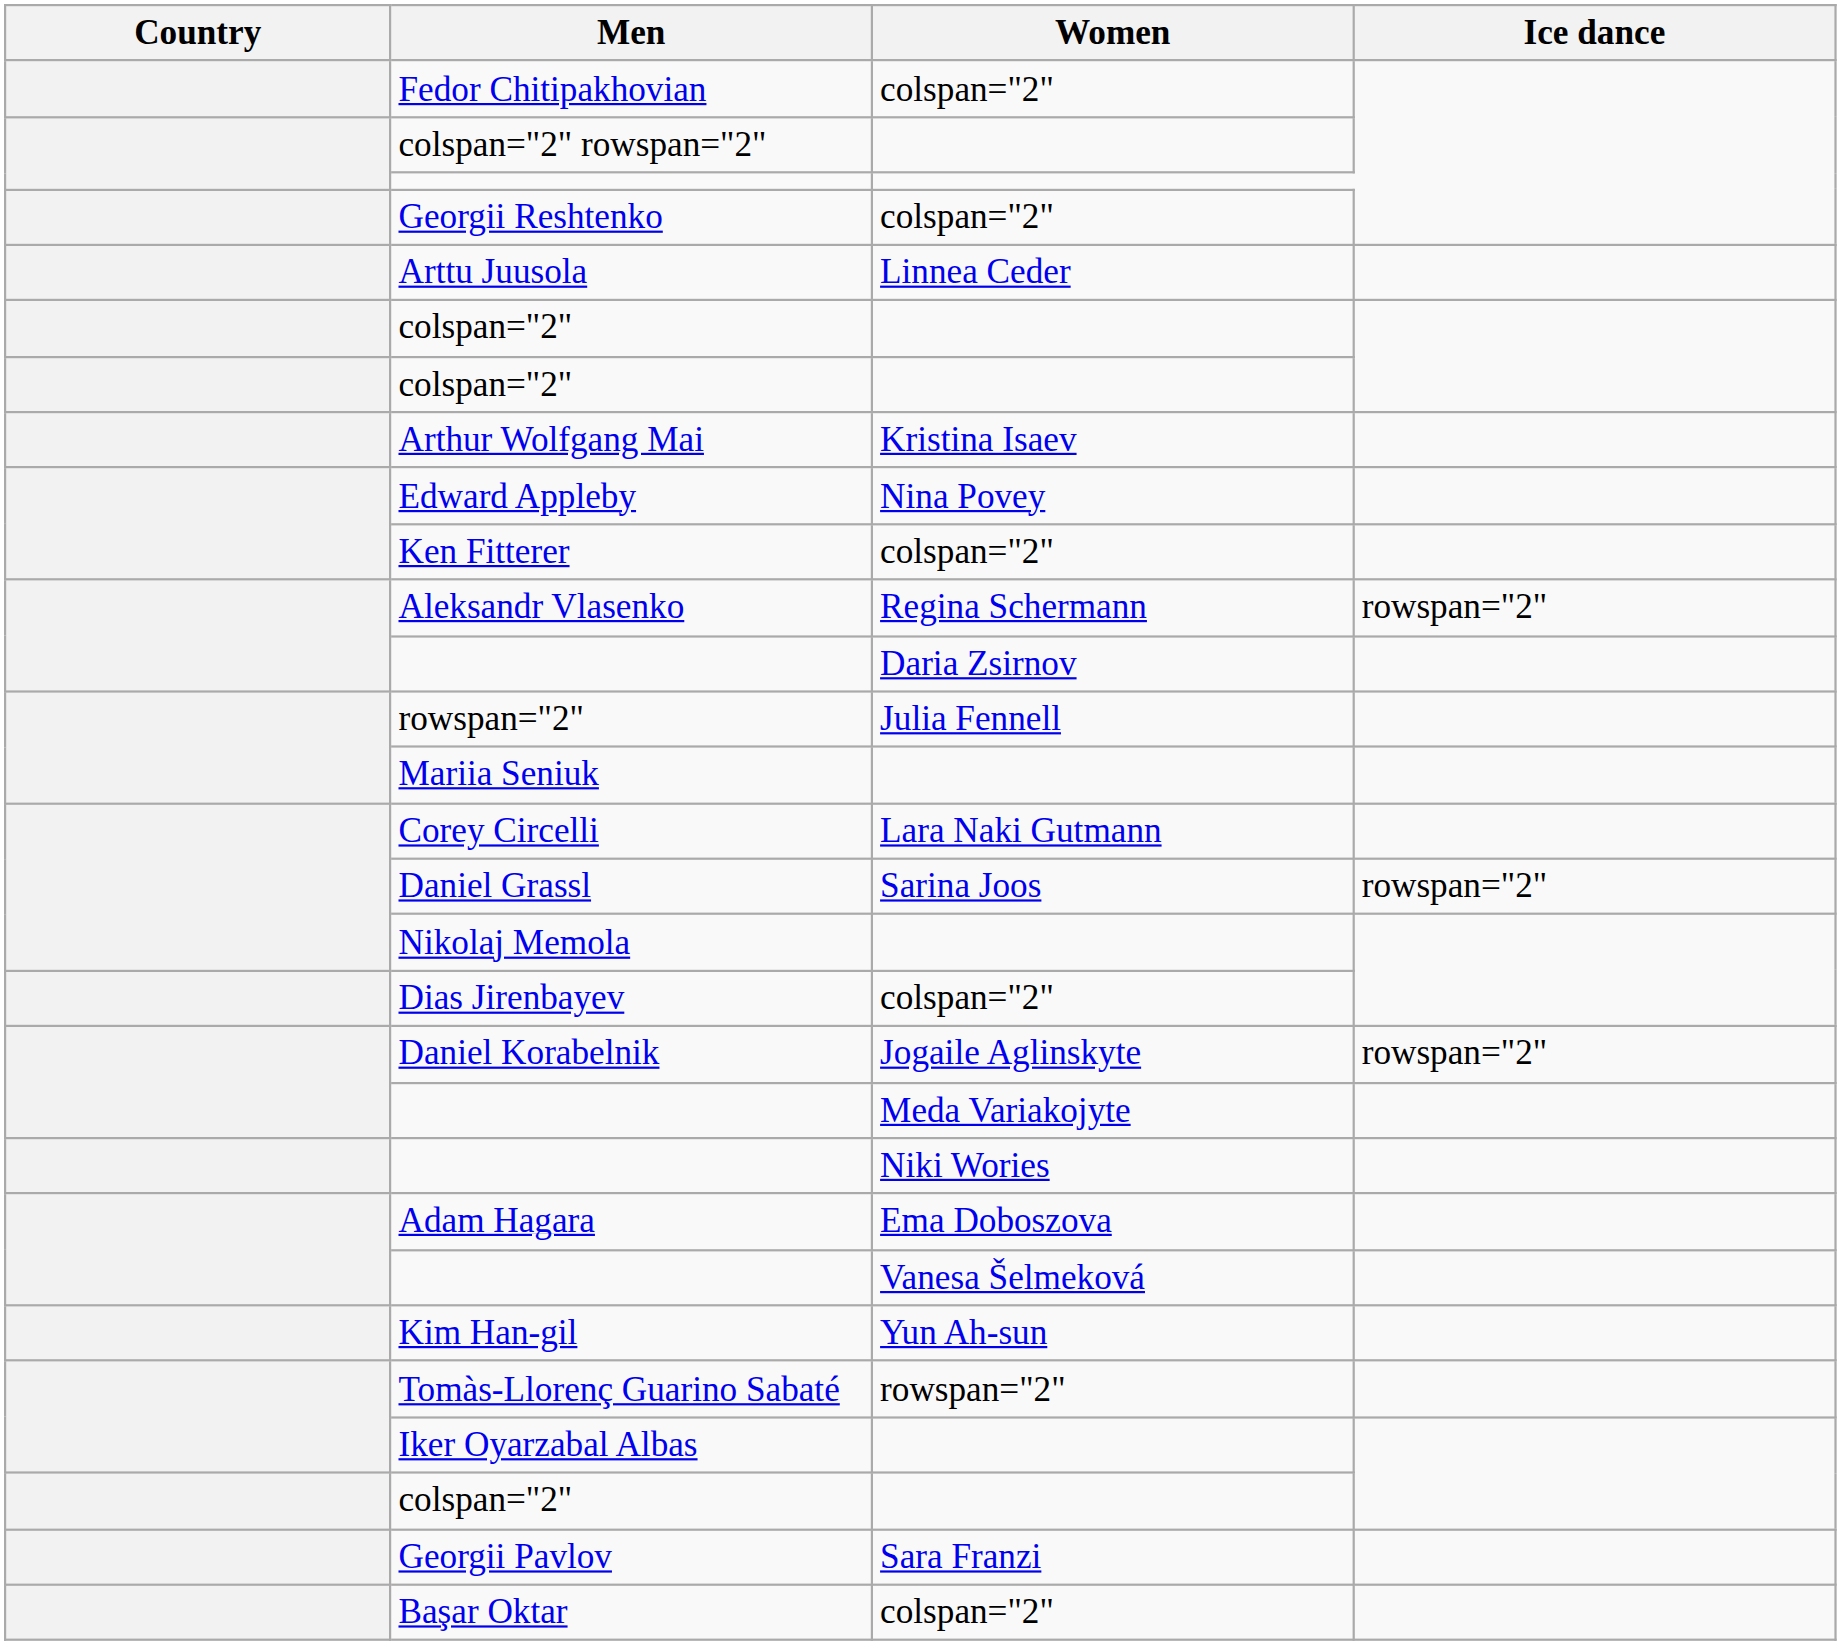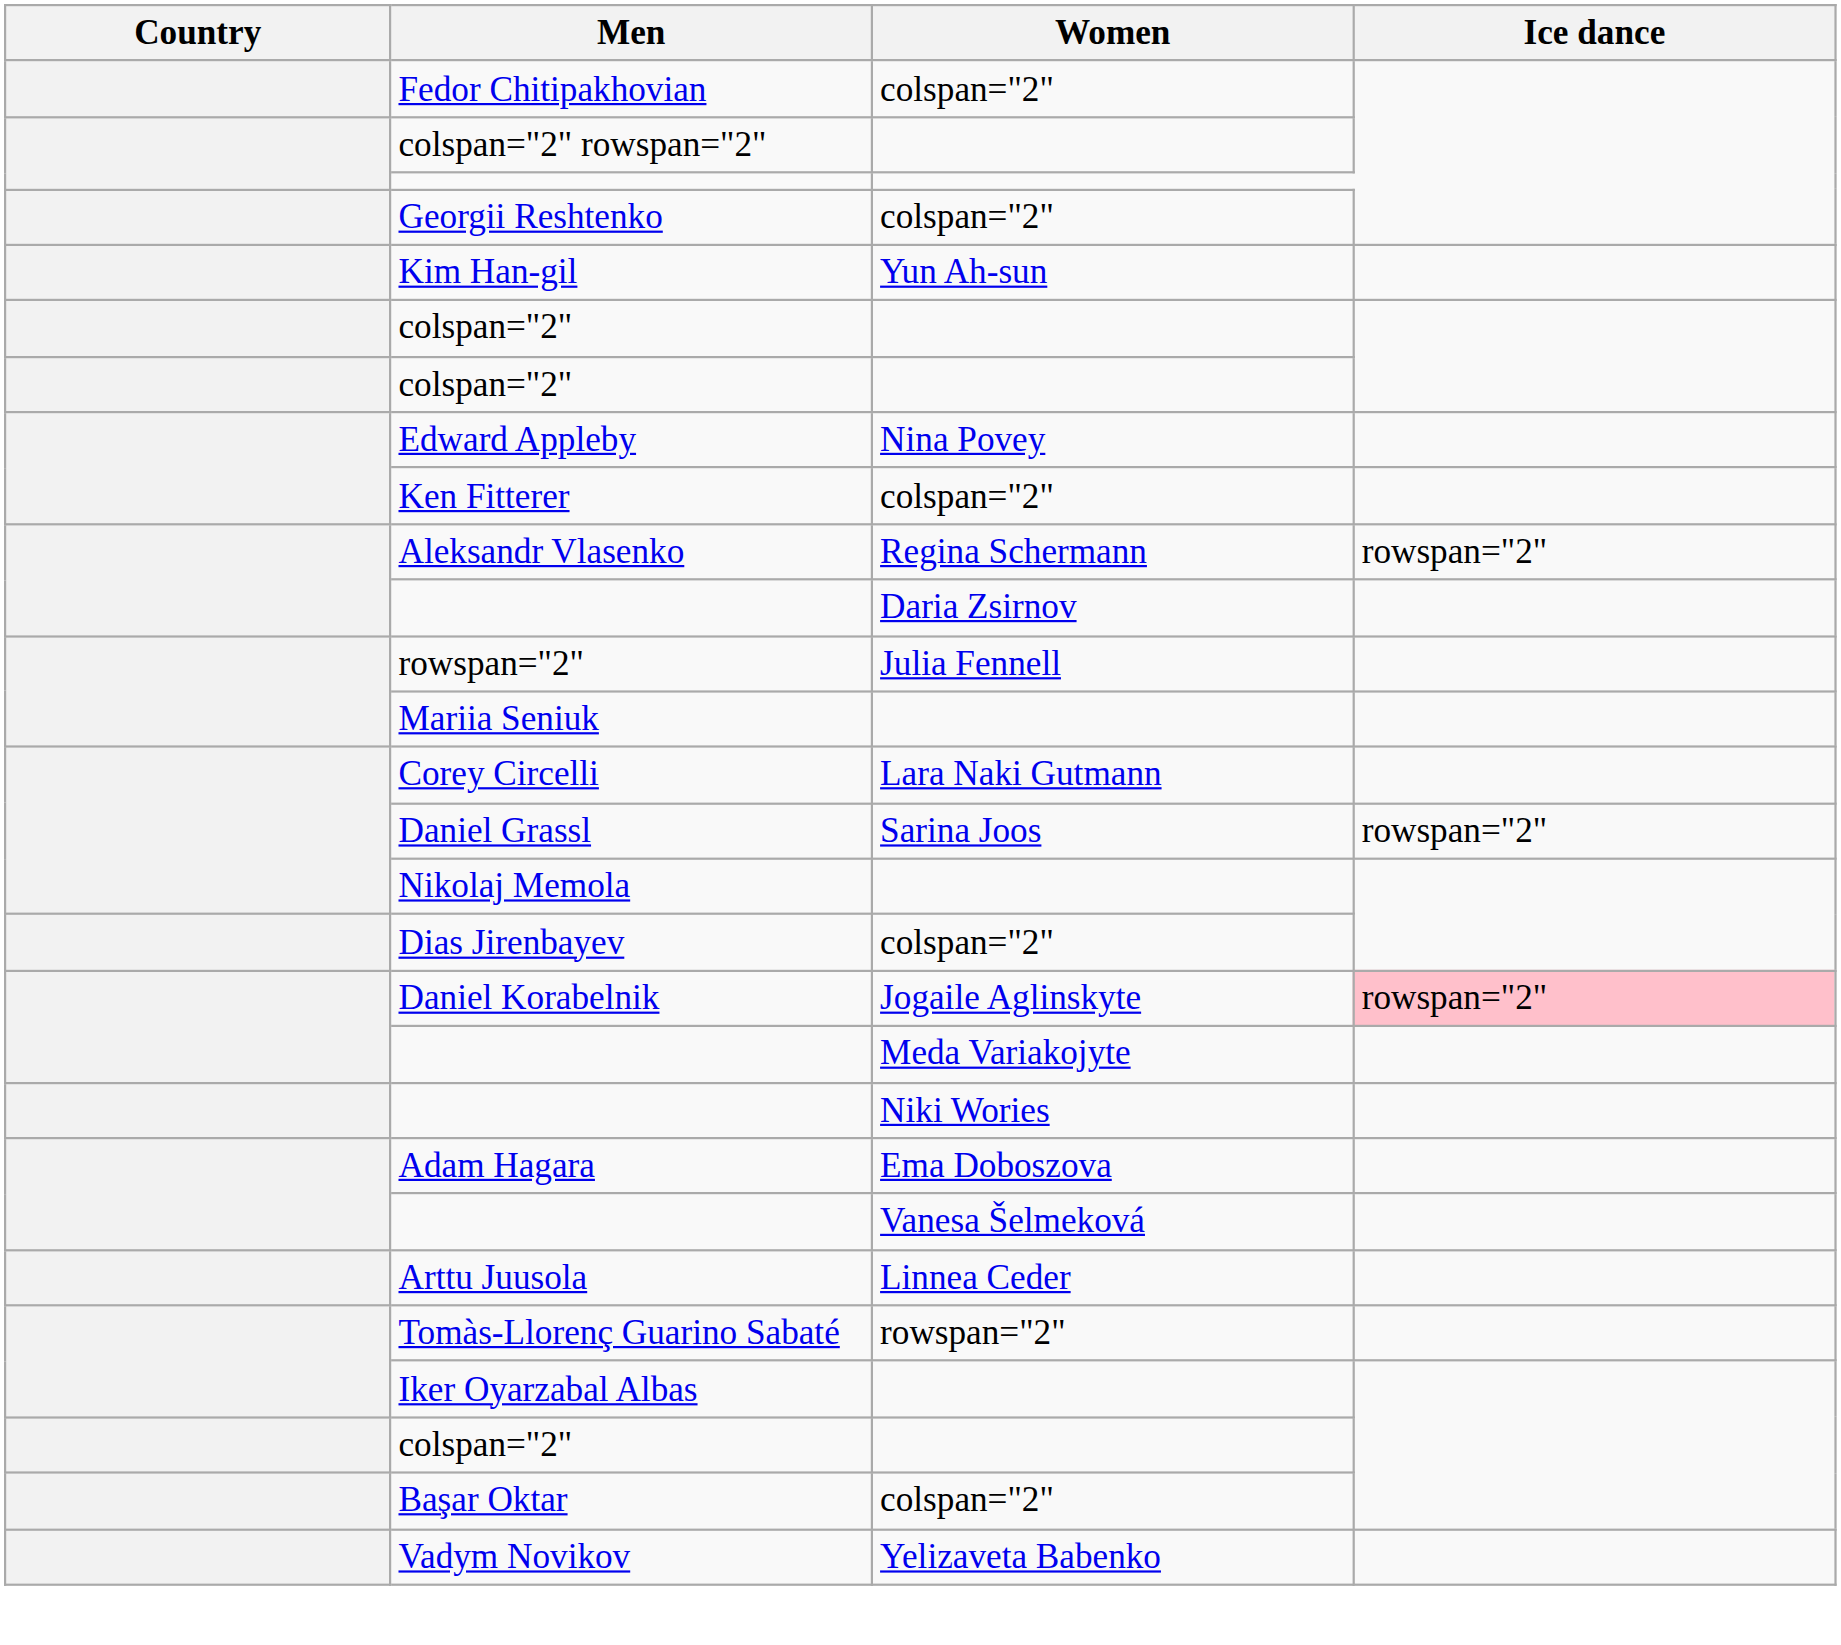rows swapped: (493, 271) <-> (488, 1332)
- row: (551, 439)
(1454, 1053) no background -> (1454, 997) pink background
- row: (505, 1555)
+ row: (514, 1555)
